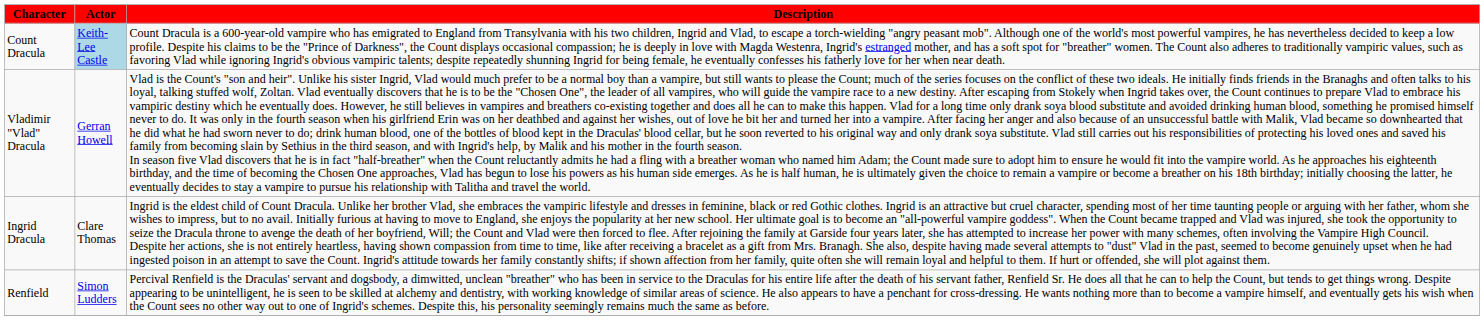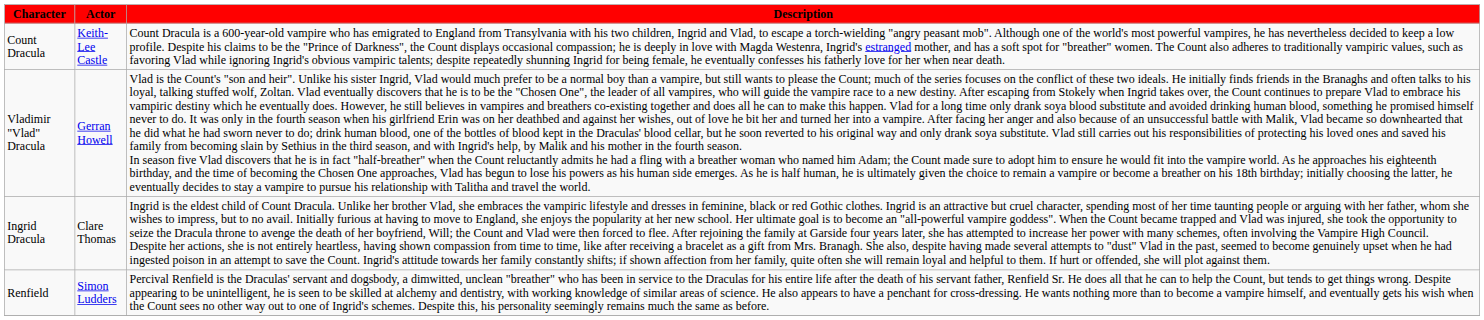(93, 46) lightblue background -> (93, 46) no background
